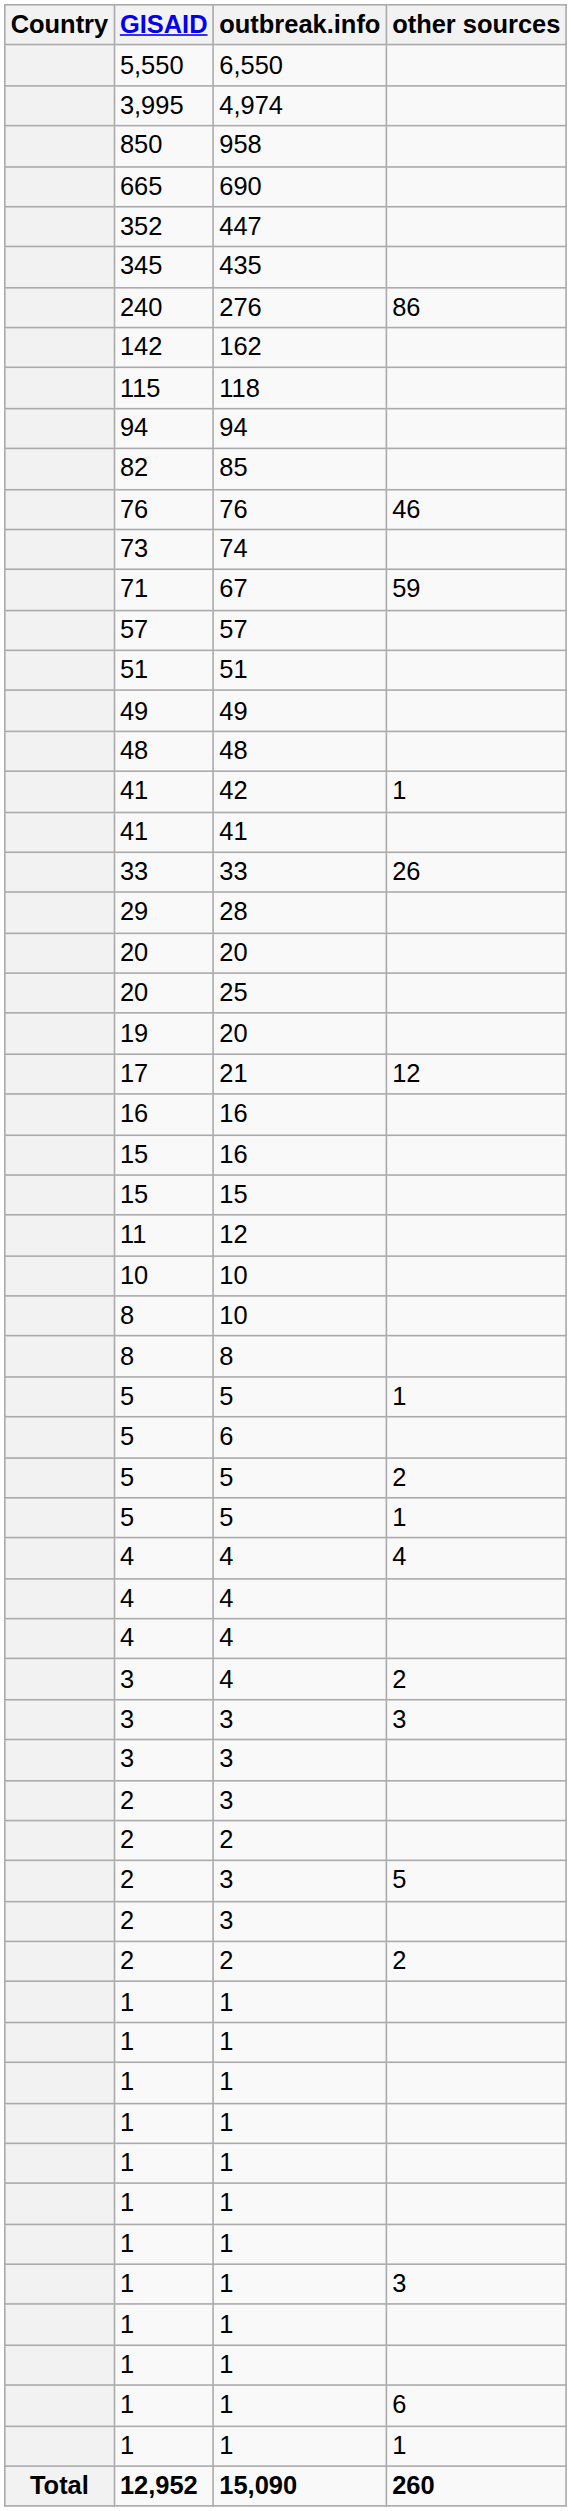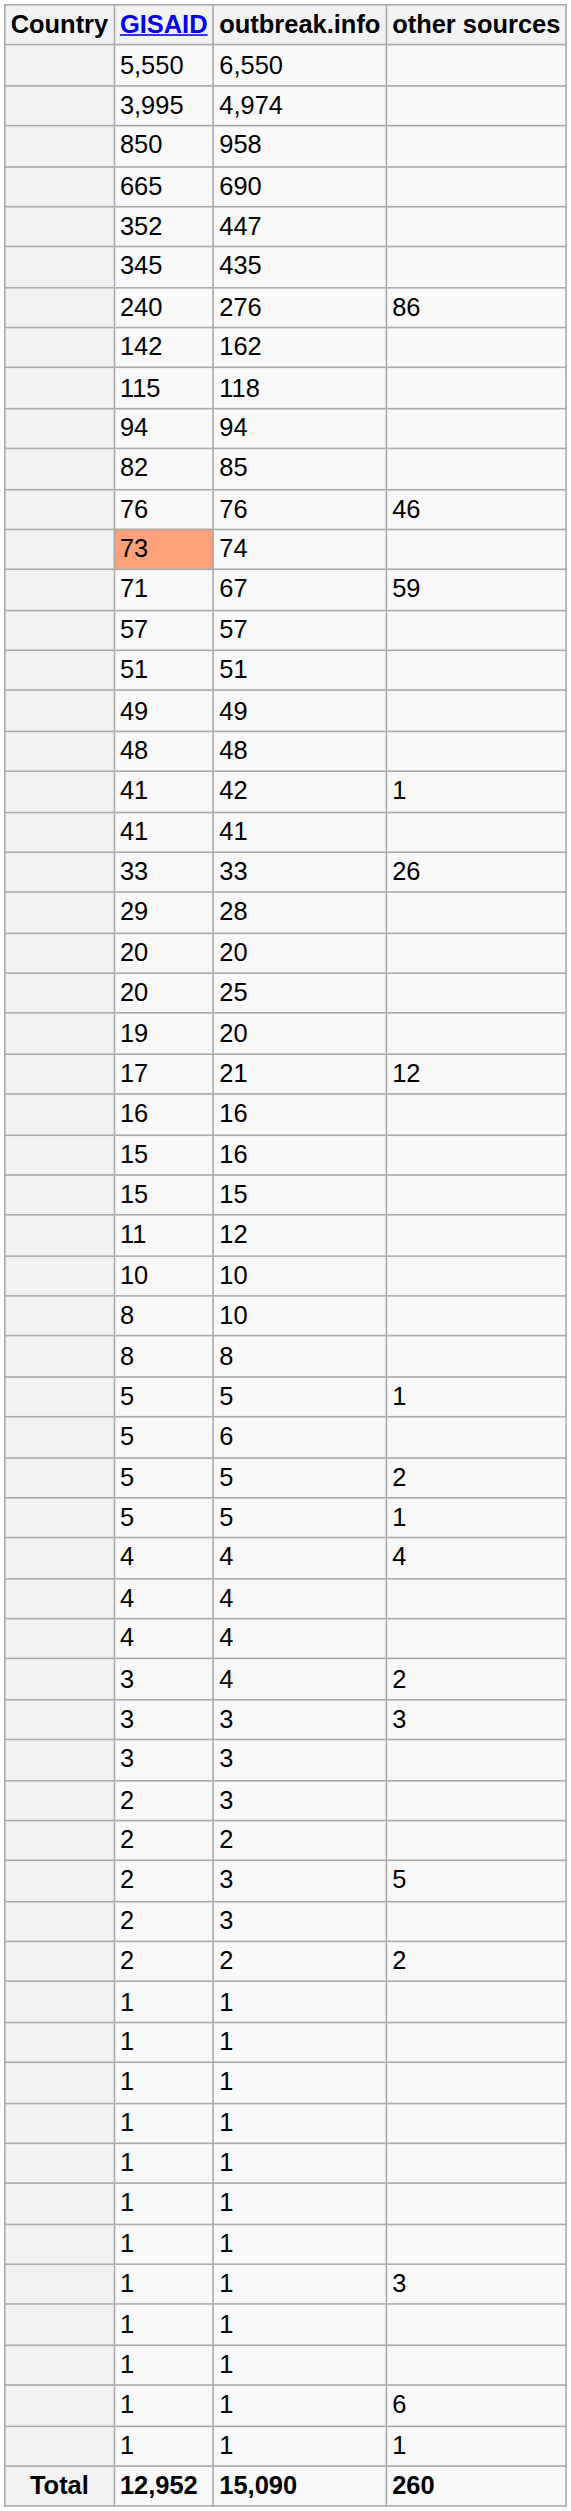(134, 549) no background -> (134, 549) lightsalmon background
